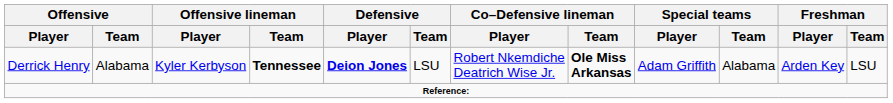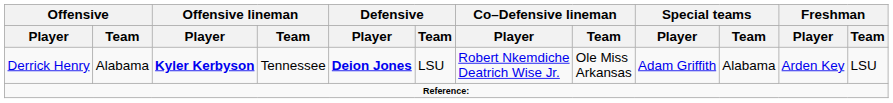(201, 65) normal -> (205, 65) bold
(287, 65) bold -> (293, 65) normal
(601, 65) bold -> (604, 65) normal
